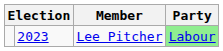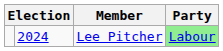(33, 36) 2023 -> (33, 36) 2024
